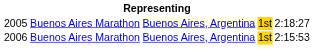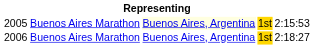(292, 23) 2:18:27 -> (292, 23) 2:15:53
(292, 38) 2:15:53 -> (292, 38) 2:18:27
